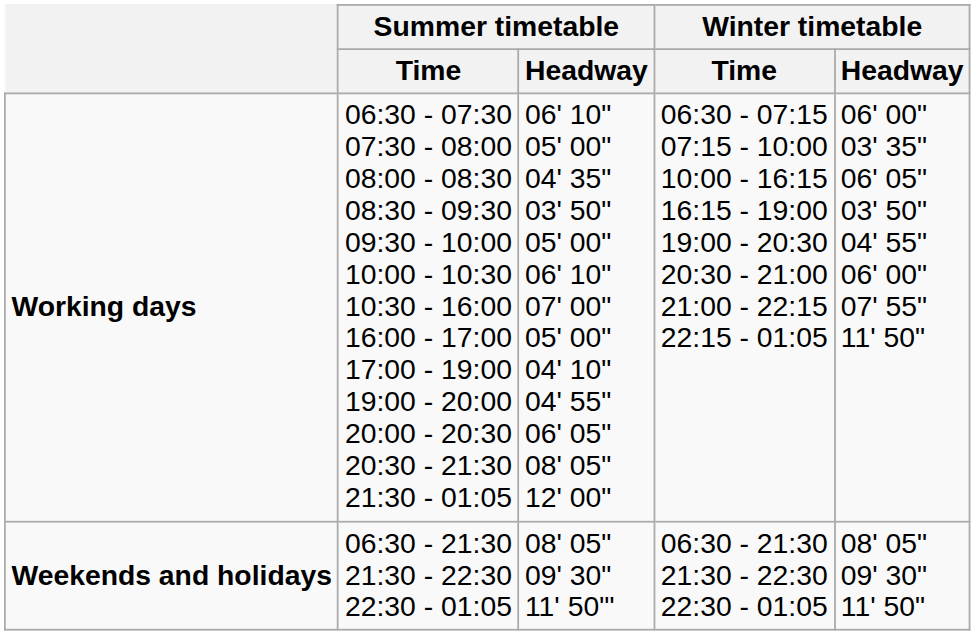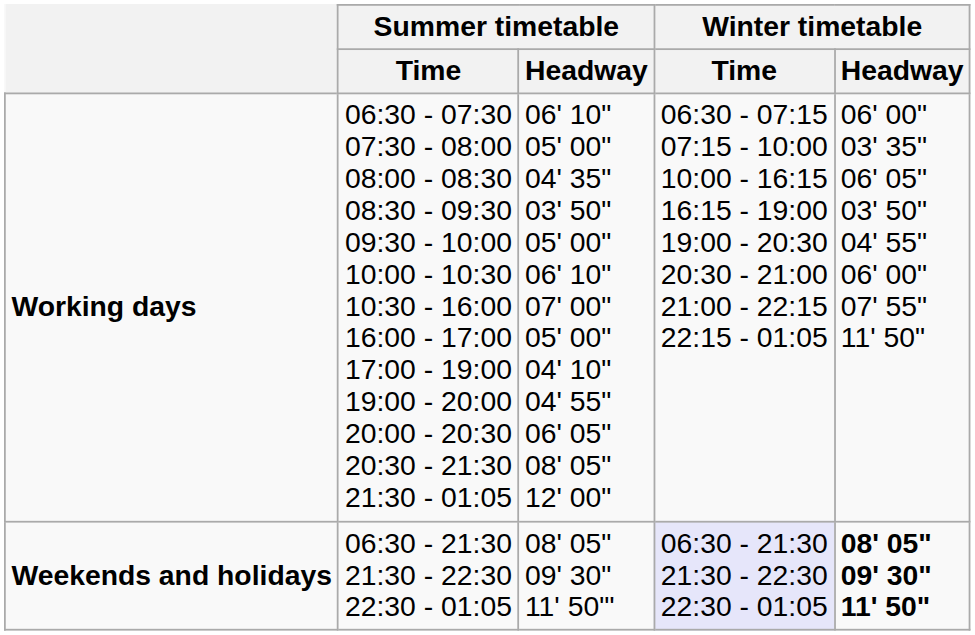(744, 574) no background -> (744, 574) lavender background
(884, 574) normal -> (886, 574) bold
